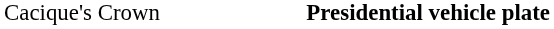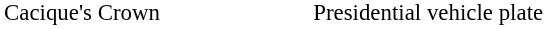(428, 12) bold -> (428, 12) normal
